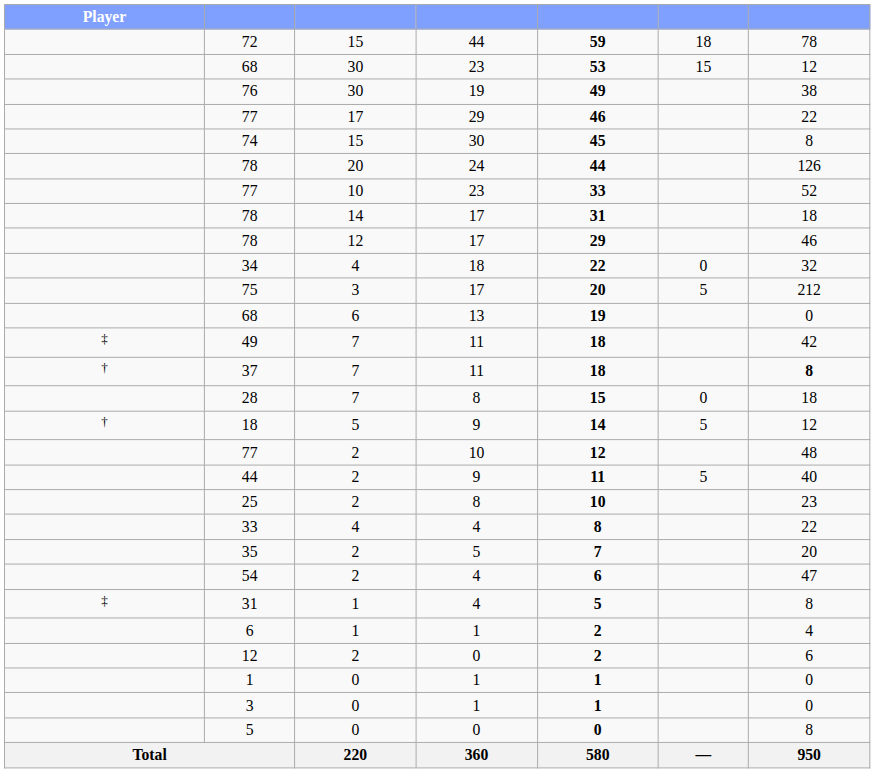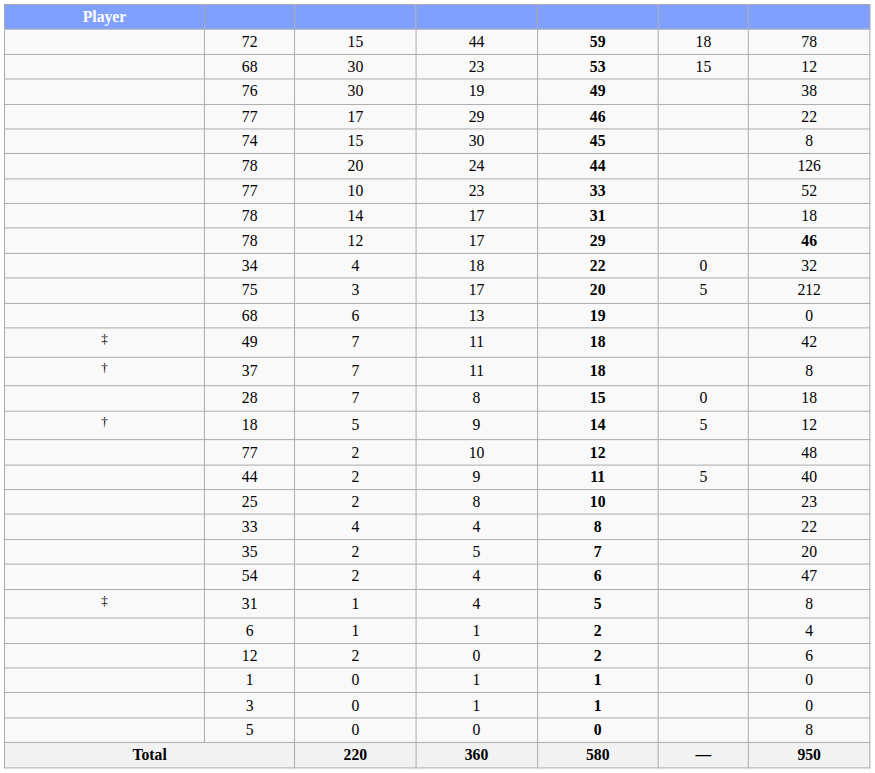(809, 240) normal -> (809, 240) bold
(809, 371) bold -> (809, 371) normal
